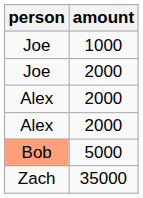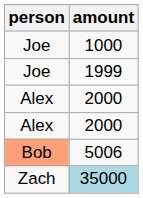(103, 71) 2000 -> (103, 71) 1999
(103, 152) 5000 -> (103, 152) 5006
(103, 179) no background -> (103, 179) lightblue background
